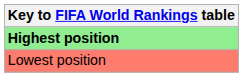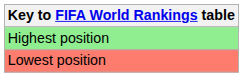(63, 38) bold -> (58, 38) normal
